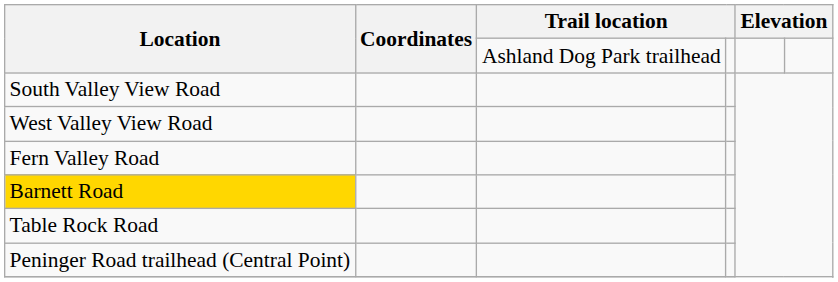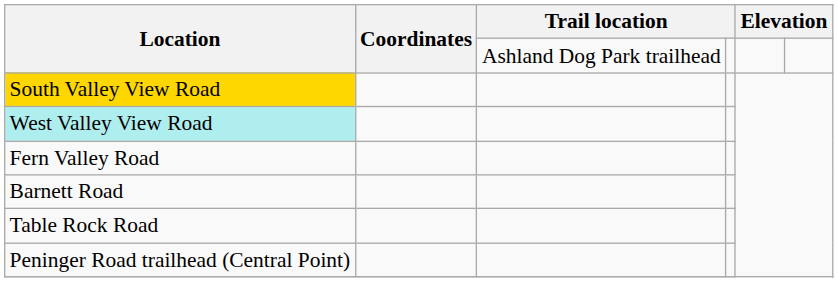(115, 89) no background -> (115, 89) gold background
(111, 123) no background -> (111, 123) paleturquoise background
(66, 191) gold background -> (66, 191) no background
